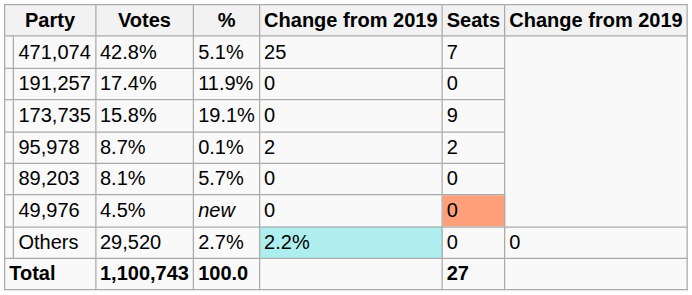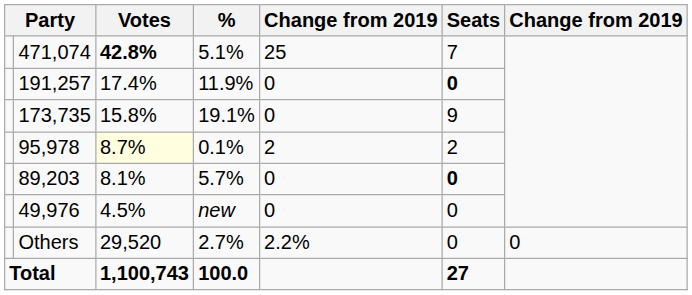(128, 52) normal -> (128, 52) bold
(452, 83) normal -> (452, 83) bold
(123, 147) no background -> (123, 147) lightyellow background
(452, 178) normal -> (452, 178) bold
(452, 210) lightsalmon background -> (452, 210) no background
(287, 242) paleturquoise background -> (287, 242) no background
